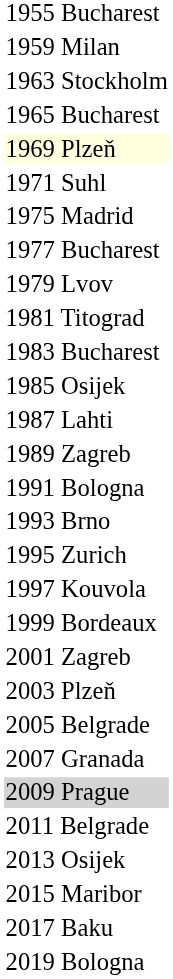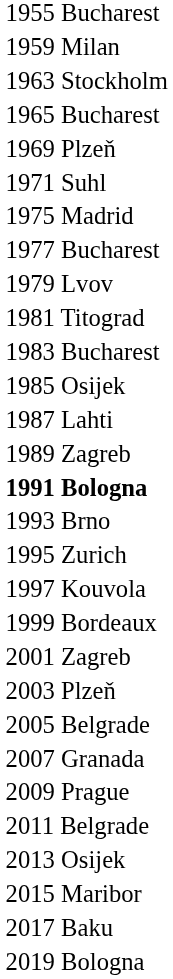(61, 148) lightyellow background -> (61, 148) no background
(75, 487) normal -> (76, 487) bold
(68, 792) lightgrey background -> (68, 792) no background
